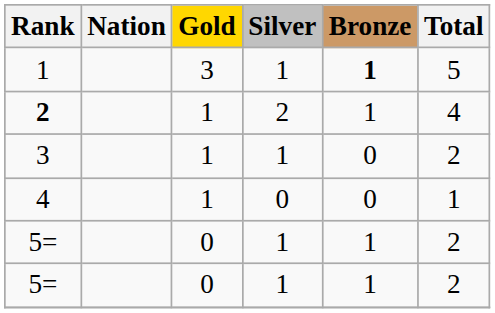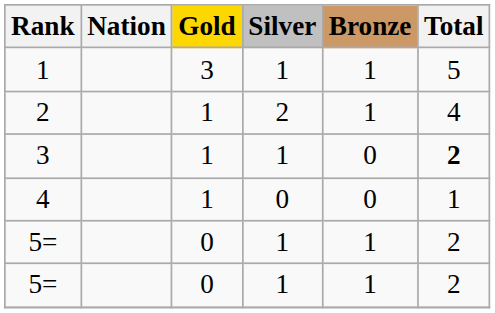(370, 69) bold -> (370, 69) normal
(43, 112) bold -> (43, 112) normal
(454, 155) normal -> (454, 155) bold
